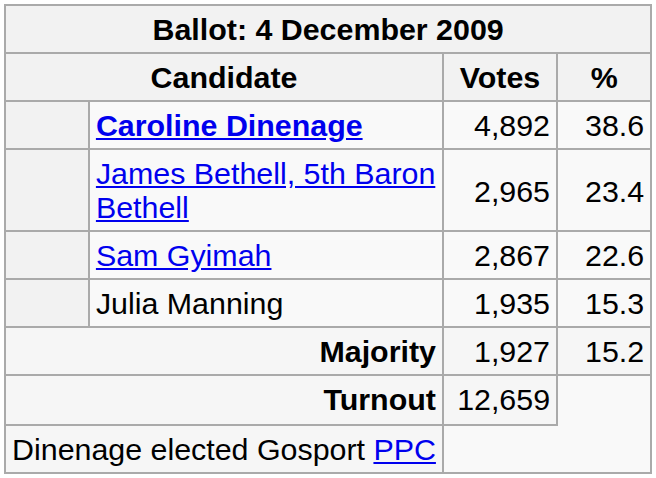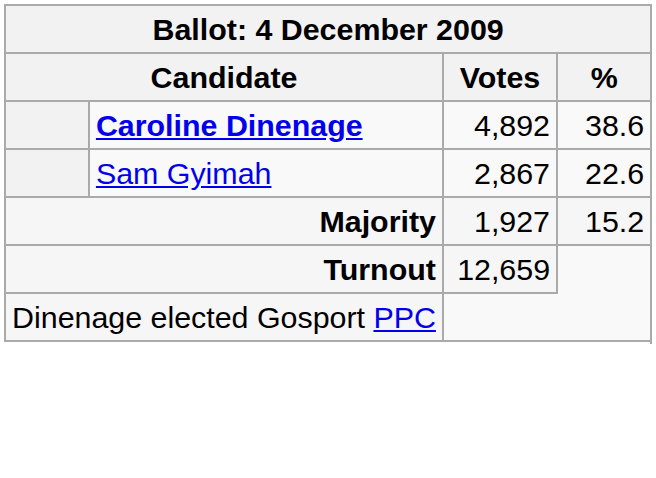- row: (266, 191)
- row: (190, 304)
